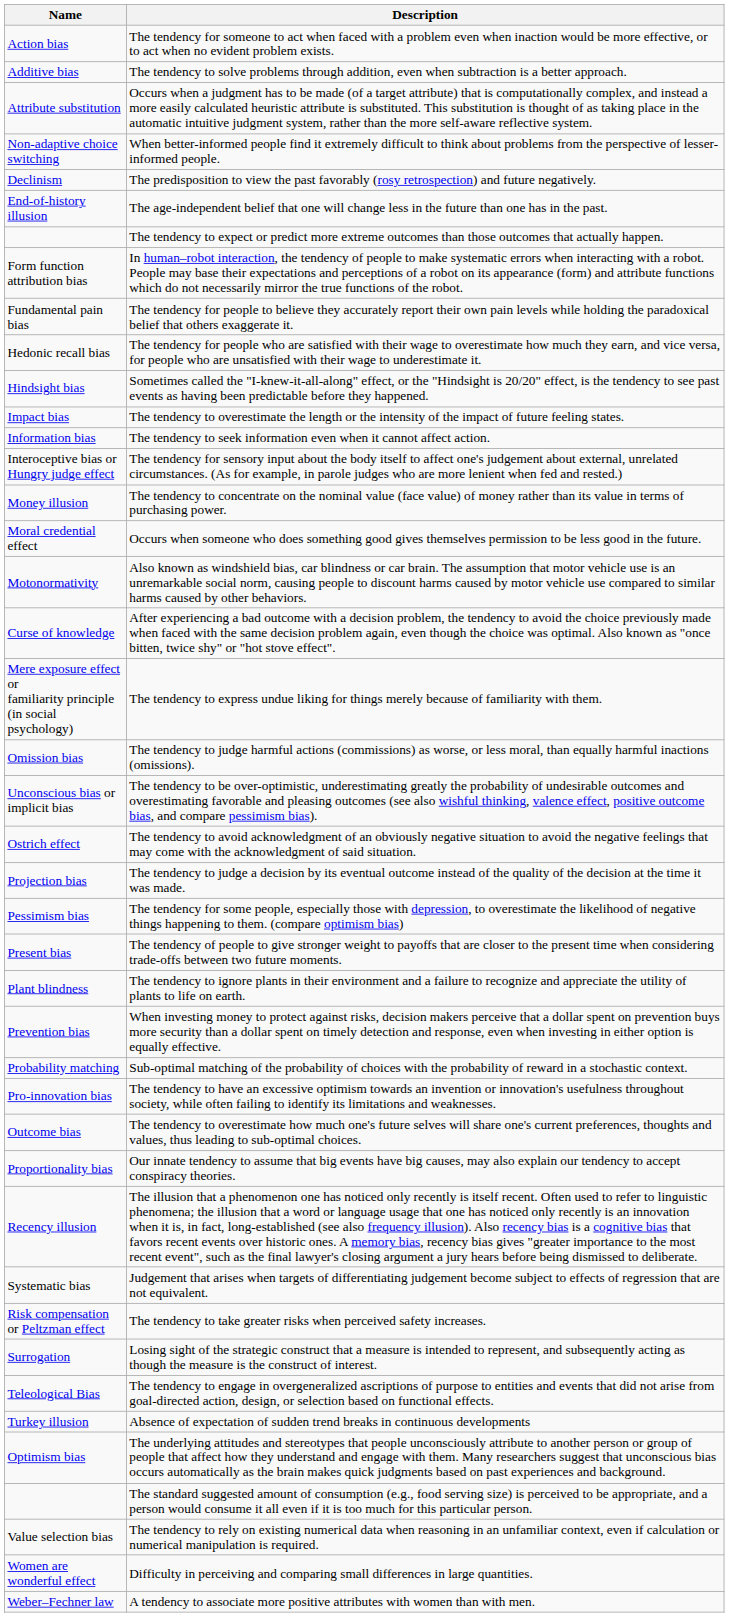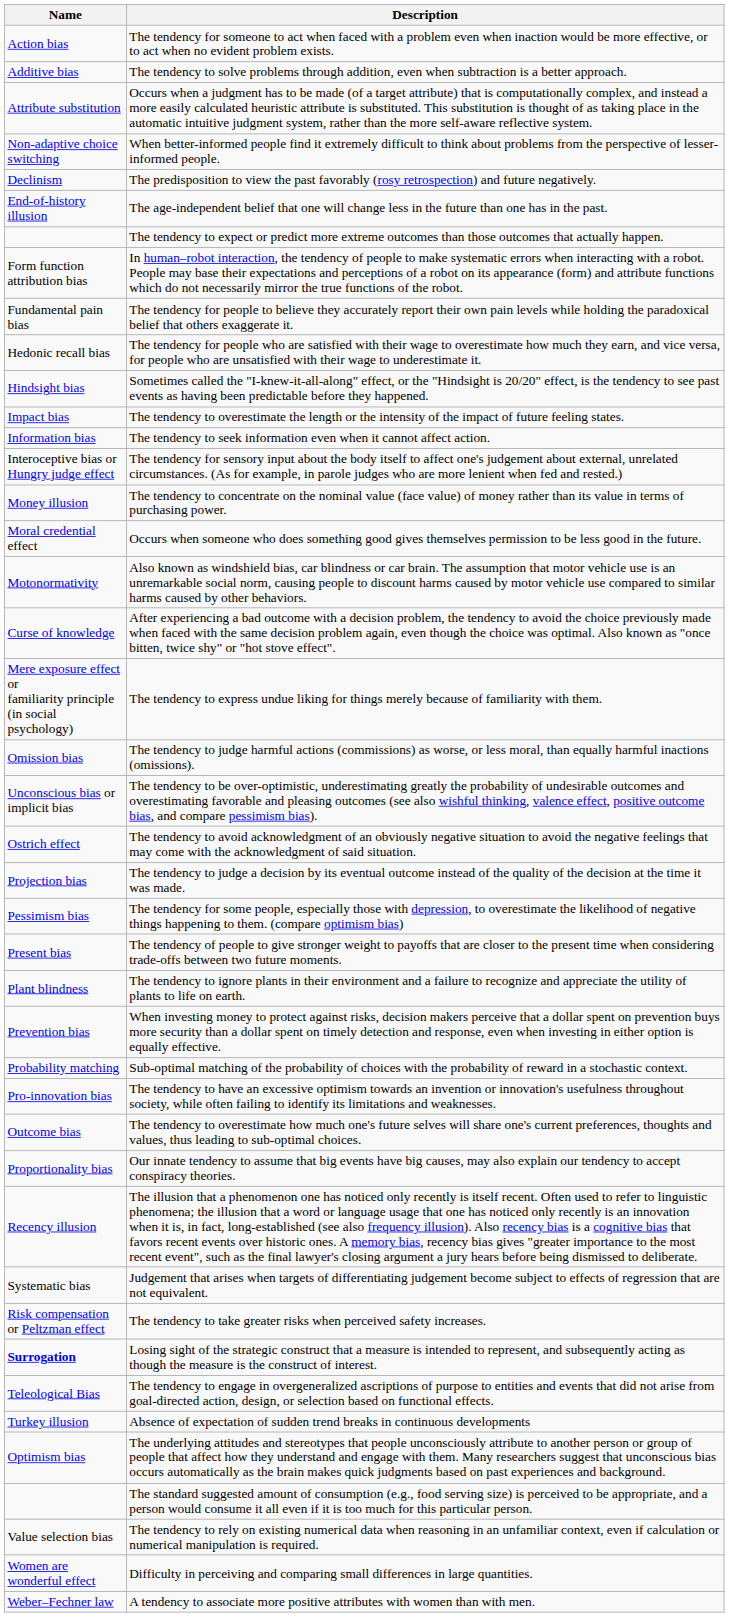(39, 1357) normal -> (42, 1357) bold
